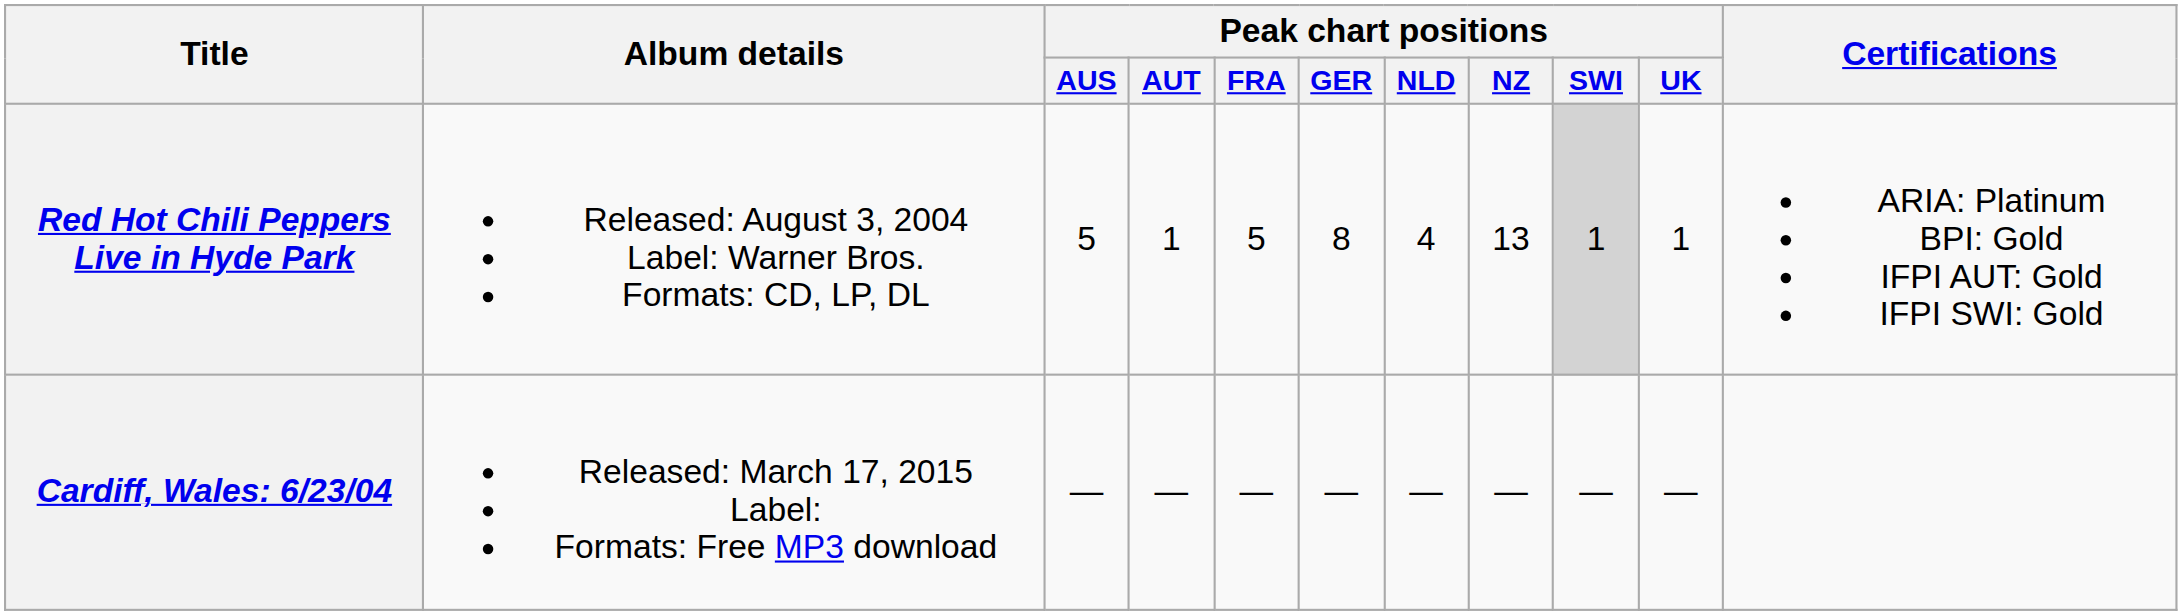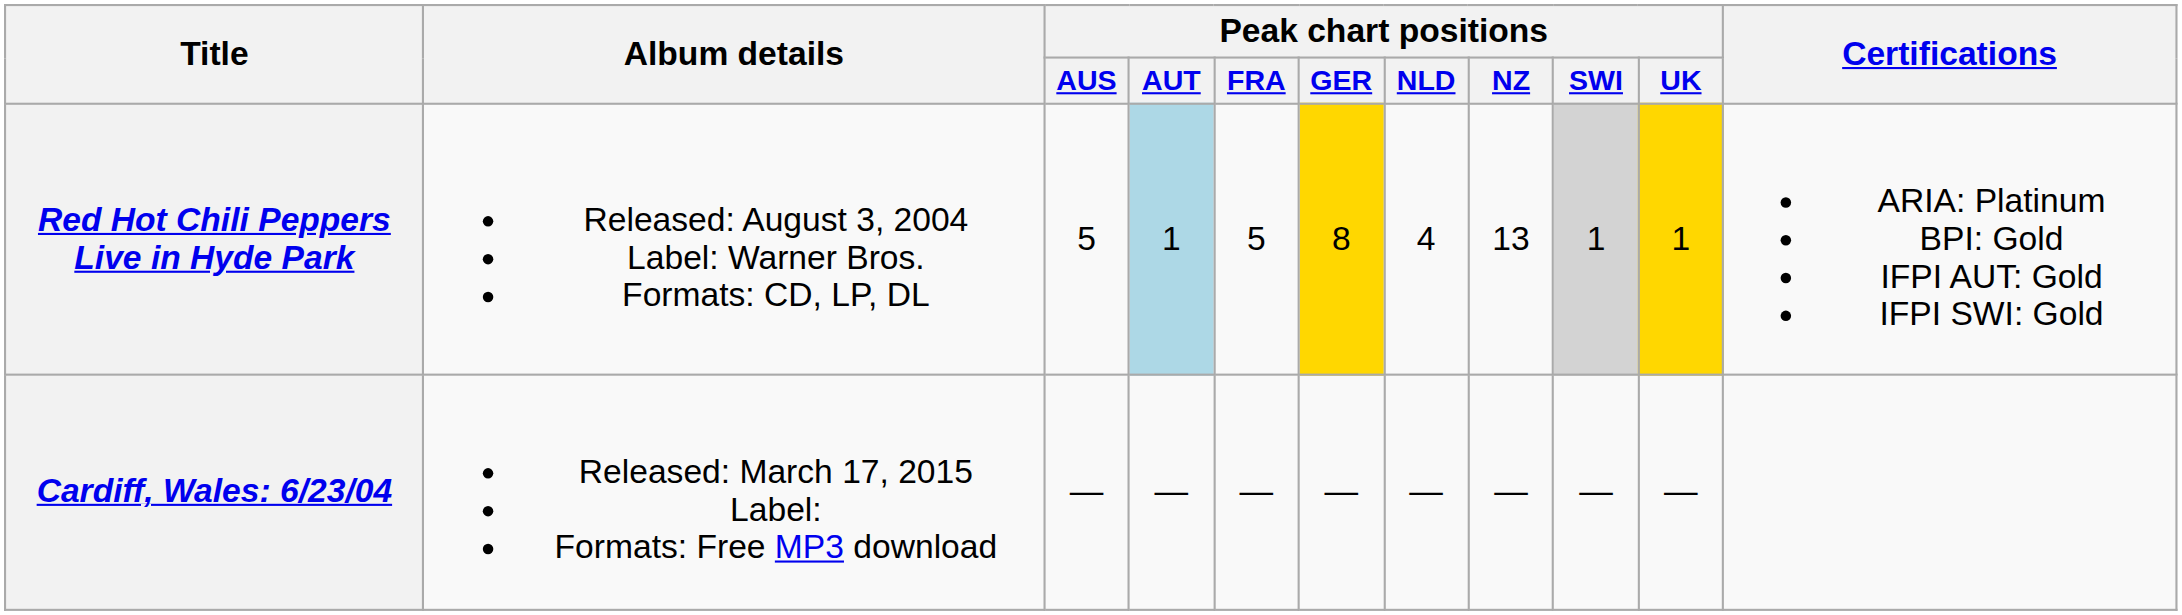(1171, 238) no background -> (1171, 238) lightblue background
(1341, 238) no background -> (1341, 238) gold background
(1681, 238) no background -> (1681, 238) gold background
